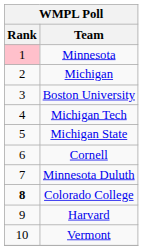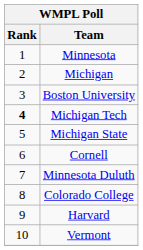(22, 54) pink background -> (22, 54) no background
(22, 114) normal -> (22, 114) bold
(22, 194) bold -> (22, 194) normal
